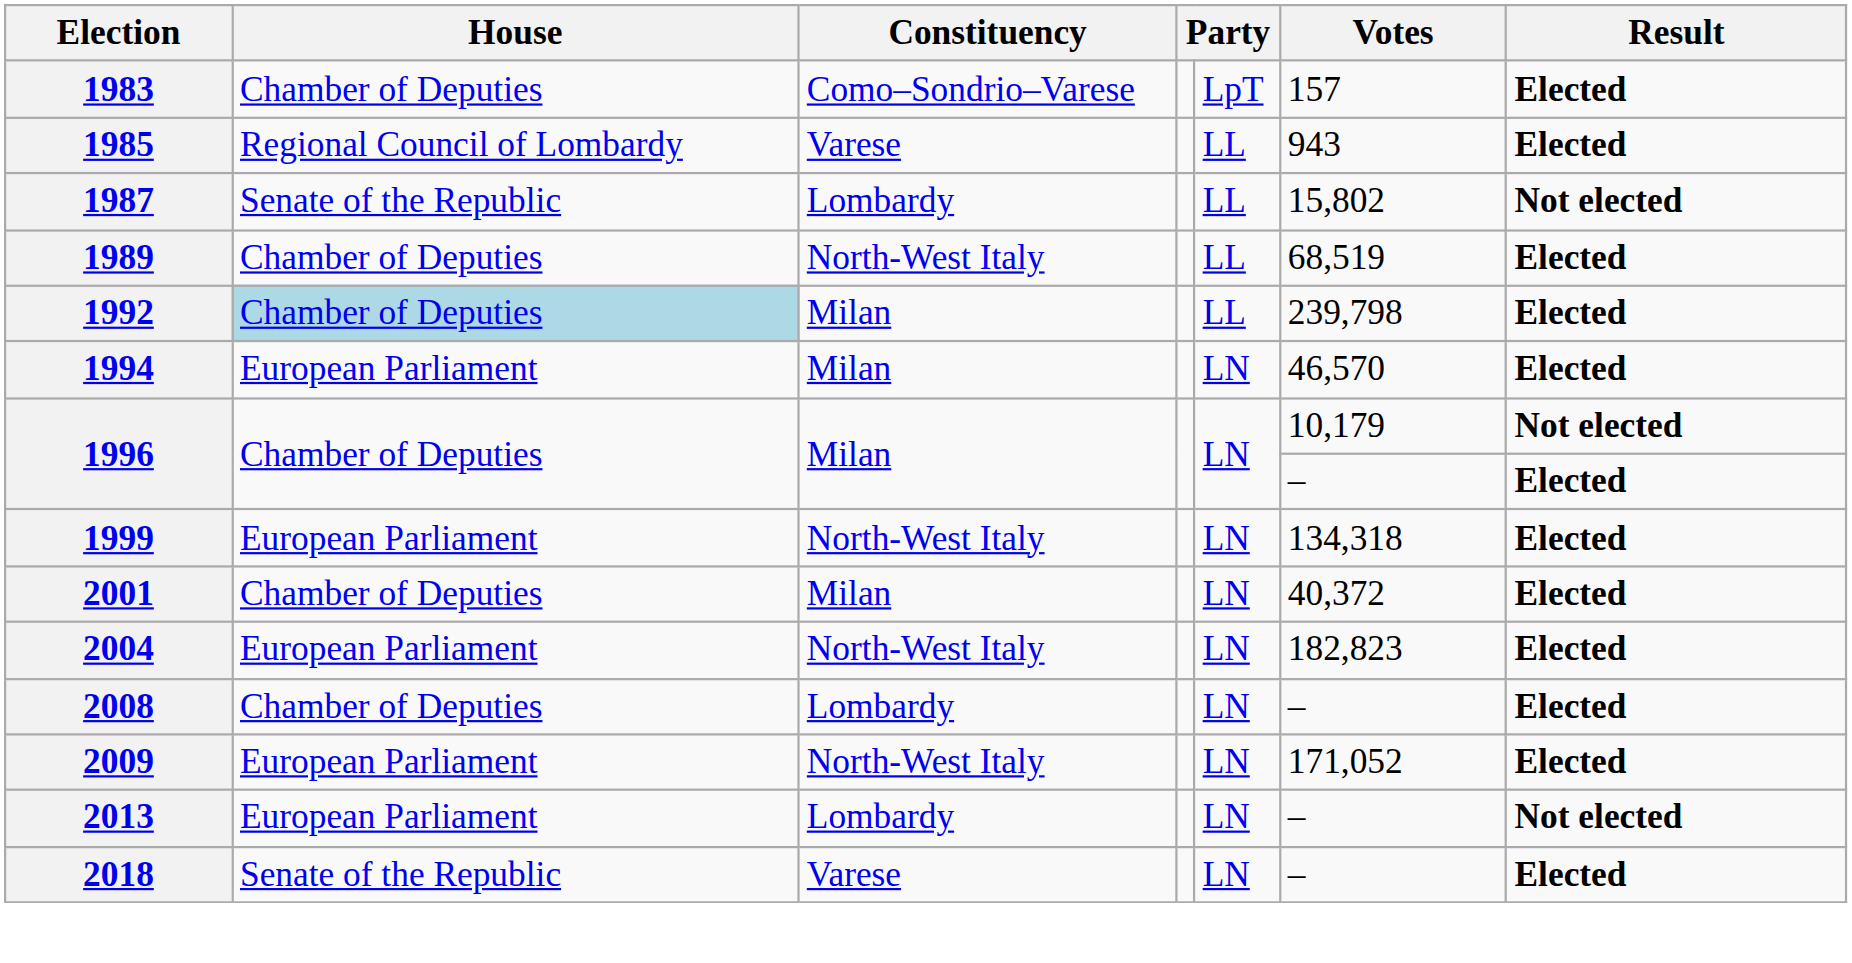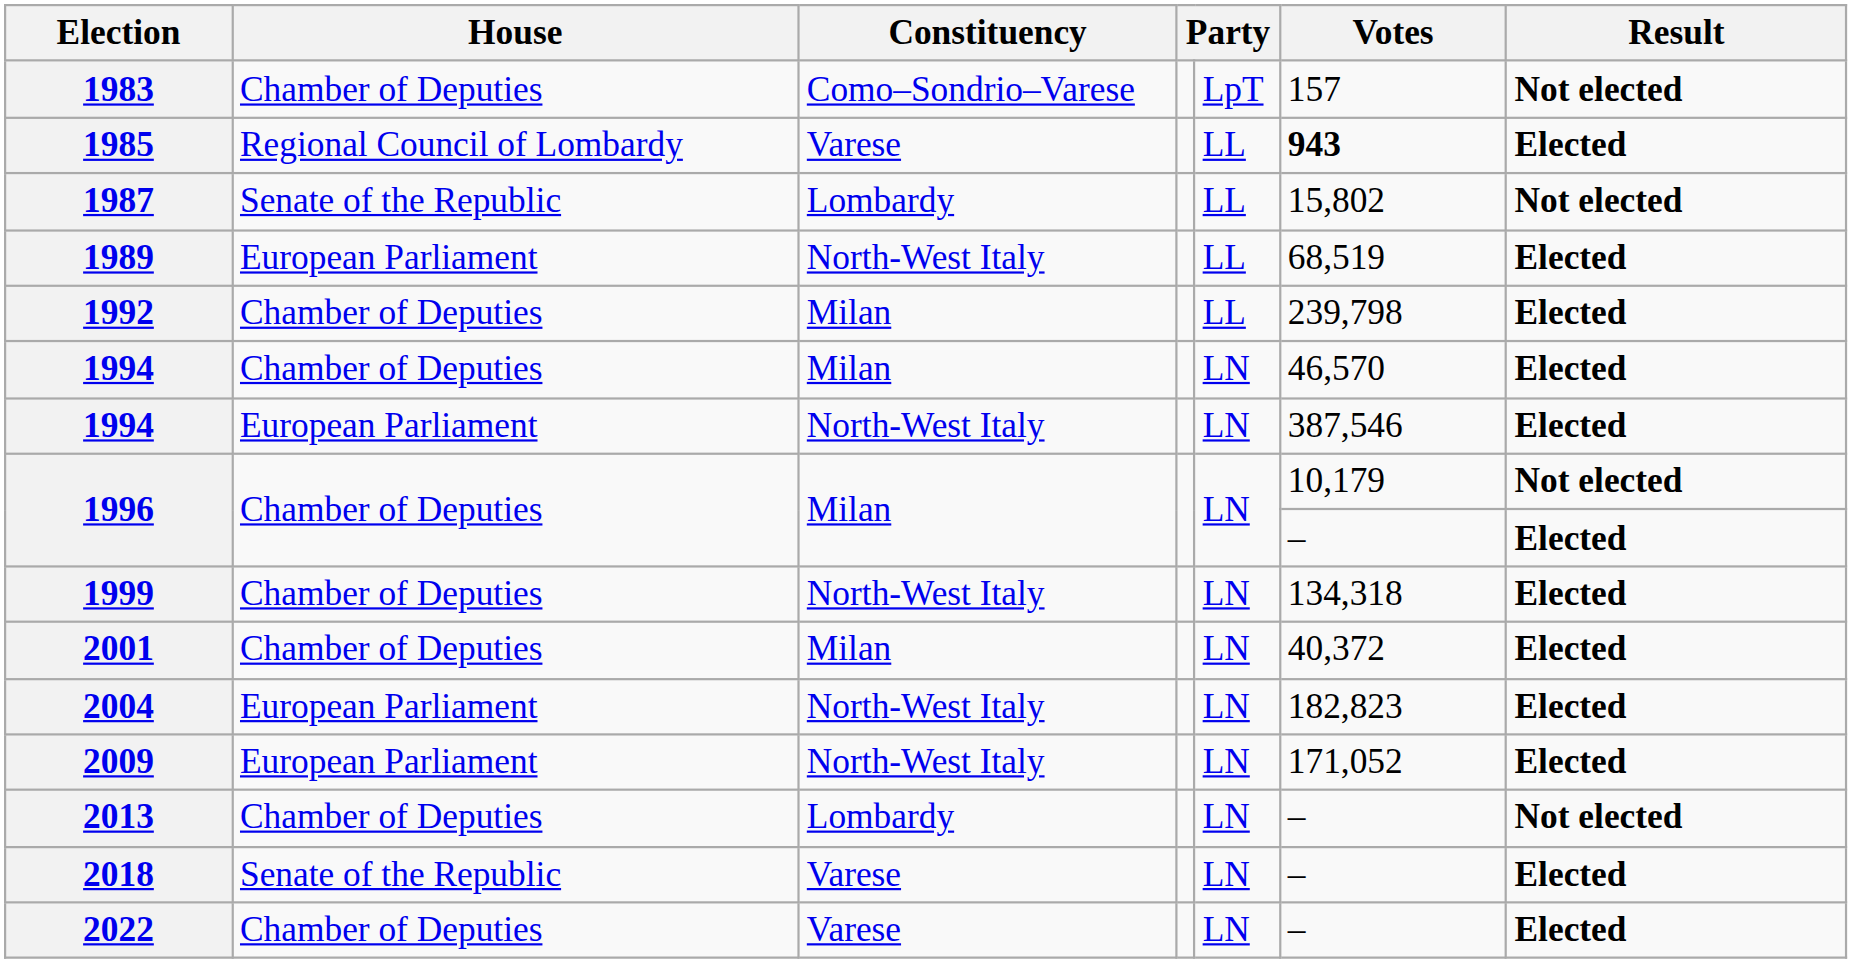(1571, 88) Elected -> (1598, 88) Not elected
(1314, 144) normal -> (1314, 144) bold
(391, 256) Chamber of Deputies -> (389, 256) European Parliament
(391, 312) lightblue background -> (391, 312) no background
(389, 369) European Parliament -> (391, 369) Chamber of Deputies
+ row: (118, 425)
(389, 537) European Parliament -> (391, 593) Chamber of Deputies
- row: (118, 705)
(389, 817) European Parliament -> (391, 817) Chamber of Deputies
+ row: (118, 929)
